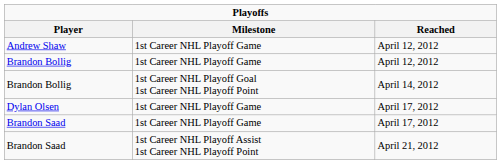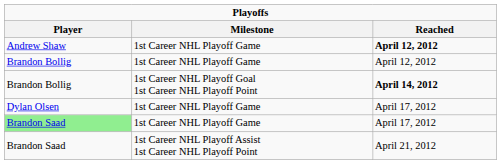(408, 45) normal -> (406, 45) bold
(408, 84) normal -> (406, 84) bold
(36, 123) no background -> (36, 123) lightgreen background
